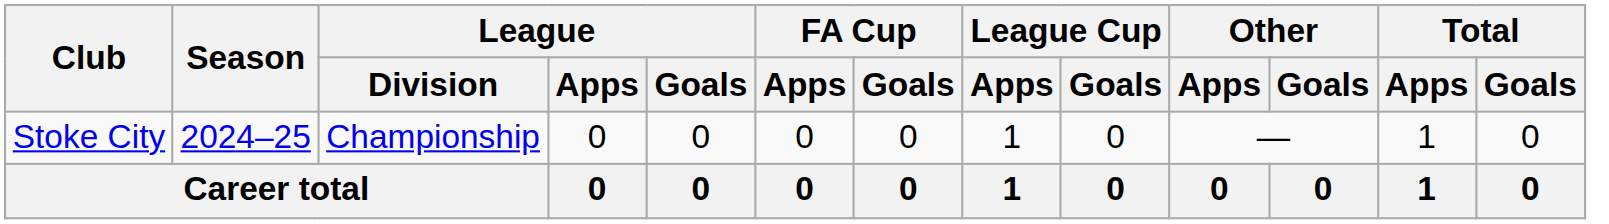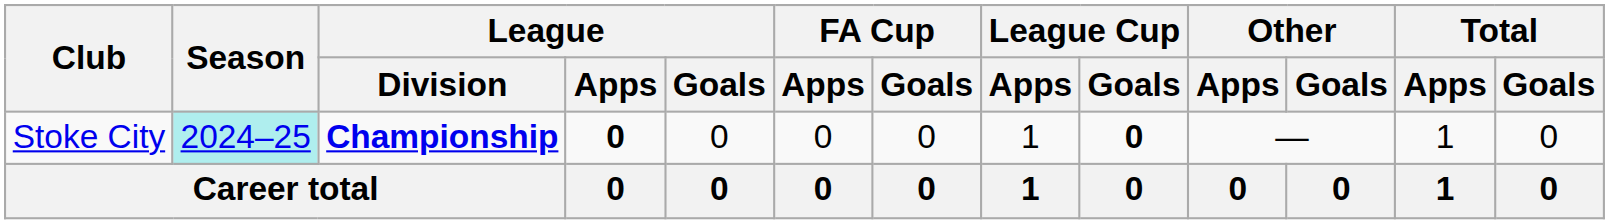(246, 137) no background -> (246, 137) paleturquoise background
(433, 137) normal -> (442, 137) bold
(597, 137) normal -> (616, 137) bold
(1116, 137) normal -> (1134, 137) bold
